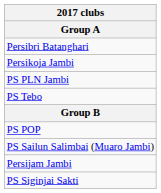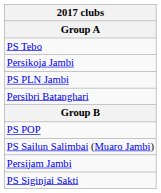(48, 46) Persibri Batanghari -> (24, 46) PS Tebo
(24, 96) PS Tebo -> (48, 96) Persibri Batanghari
